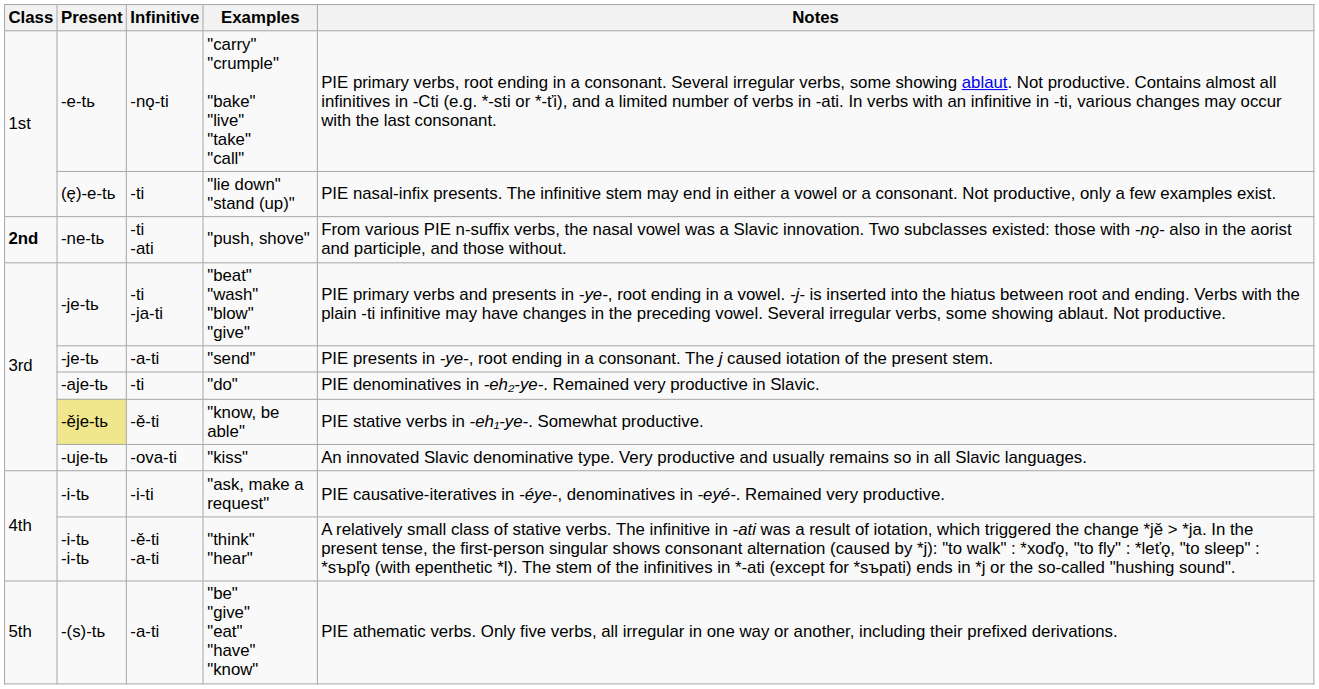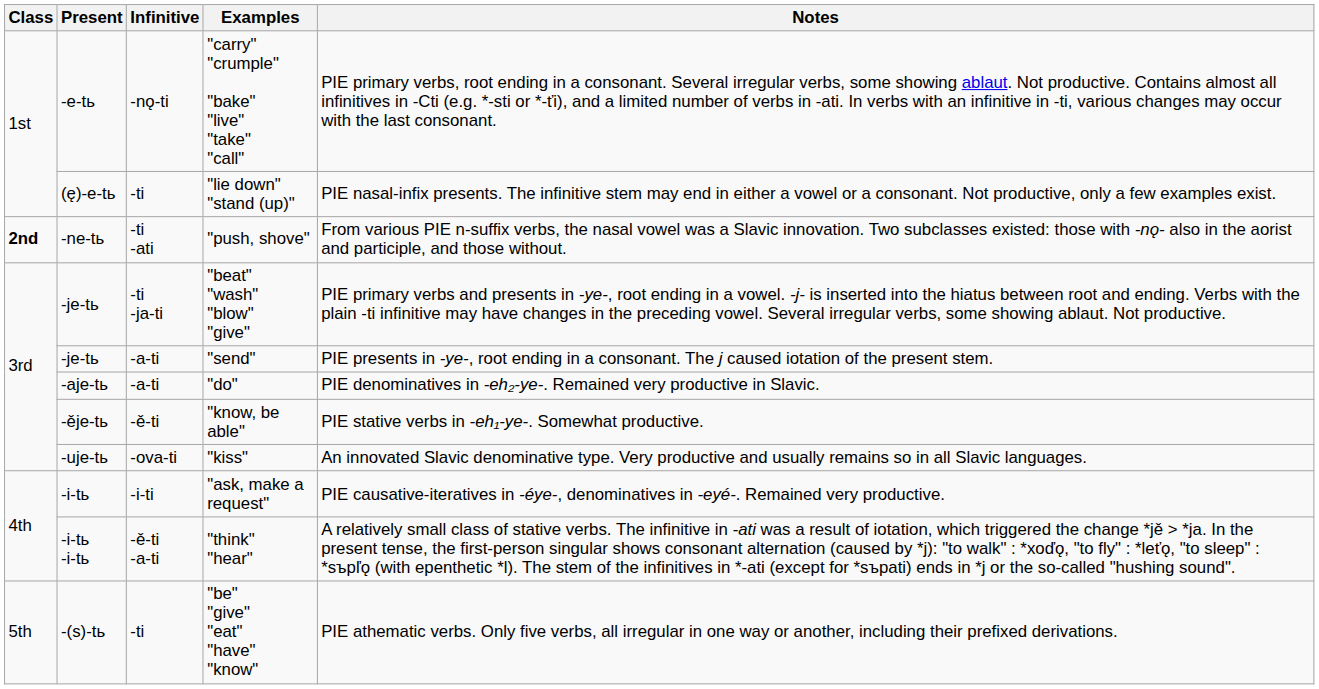(137, 385) -ti -> (145, 385) -a-ti
(84, 421) khaki background -> (84, 421) no background
(145, 632) -a-ti -> (137, 632) -ti
